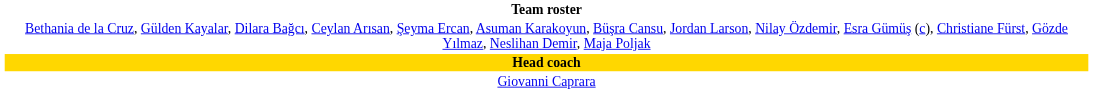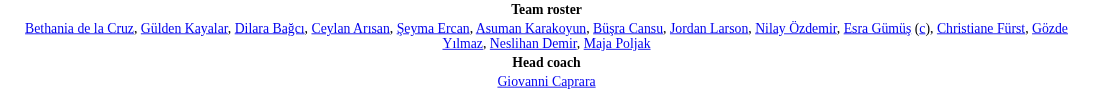(547, 62) gold background -> (547, 62) no background
